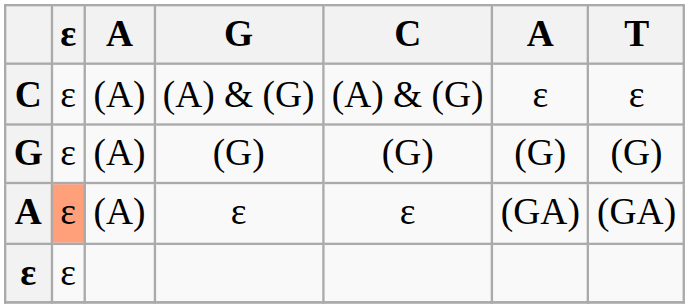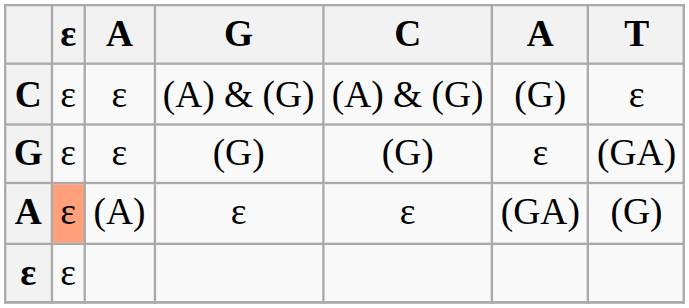(119, 93) (A) -> (119, 93) ε
(540, 93) ε -> (540, 93) (G)
(119, 152) (A) -> (119, 152) ε
(540, 152) (G) -> (540, 152) ε
(637, 152) (G) -> (637, 152) (GA)
(637, 212) (GA) -> (637, 212) (G)
